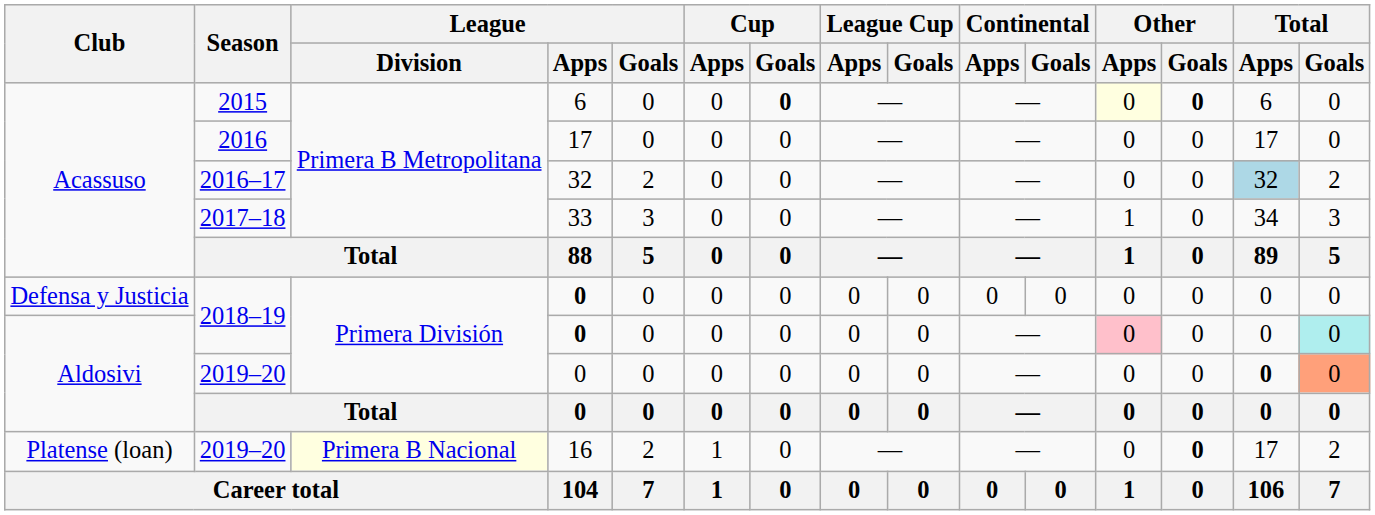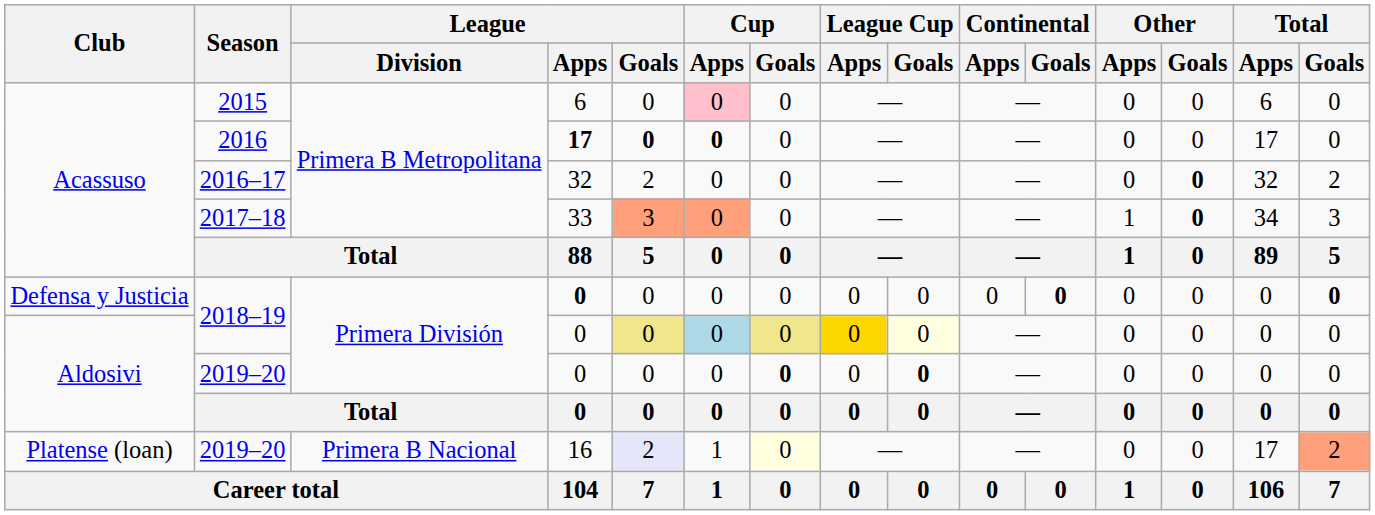(717, 101) no background -> (717, 101) pink background
(785, 101) bold -> (785, 101) normal
(1129, 101) lightyellow background -> (1129, 101) no background
(1197, 101) bold -> (1197, 101) normal
(580, 140) normal -> (580, 140) bold
(648, 140) normal -> (648, 140) bold
(717, 140) normal -> (717, 140) bold
(1197, 179) normal -> (1197, 179) bold
(1266, 179) lightblue background -> (1266, 179) no background
(648, 218) no background -> (648, 218) lightsalmon background
(717, 218) no background -> (717, 218) lightsalmon background
(1197, 218) normal -> (1197, 218) bold
(1061, 295) normal -> (1061, 295) bold
(1334, 295) normal -> (1334, 295) bold
(580, 334) bold -> (580, 334) normal
(648, 334) no background -> (648, 334) khaki background
(717, 334) no background -> (717, 334) lightblue background
(785, 334) no background -> (785, 334) khaki background
(854, 334) no background -> (854, 334) gold background
(923, 334) no background -> (923, 334) lightyellow background
(1129, 334) pink background -> (1129, 334) no background
(1334, 334) paleturquoise background -> (1334, 334) no background
(785, 373) normal -> (785, 373) bold
(923, 373) normal -> (923, 373) bold
(1266, 373) bold -> (1266, 373) normal
(1334, 373) lightsalmon background -> (1334, 373) no background
(419, 450) lightyellow background -> (419, 450) no background
(648, 450) no background -> (648, 450) lavender background
(785, 450) no background -> (785, 450) lightyellow background
(1197, 450) bold -> (1197, 450) normal
(1334, 450) no background -> (1334, 450) lightsalmon background
